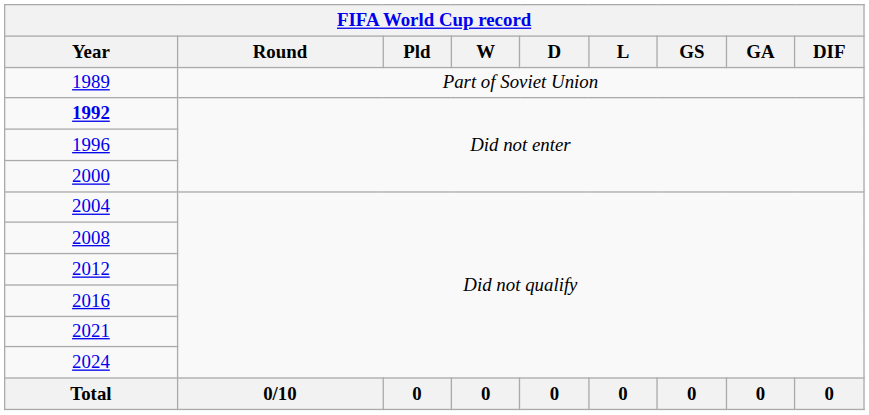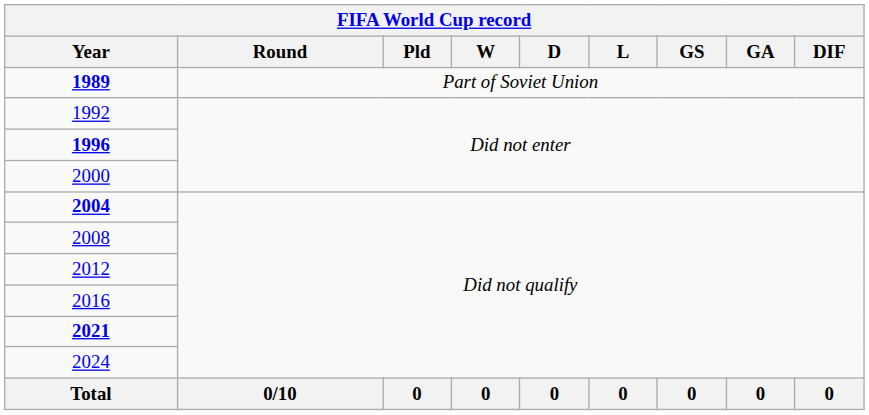(91, 82) normal -> (91, 82) bold
(91, 113) bold -> (91, 113) normal
(91, 144) normal -> (91, 144) bold
(91, 207) normal -> (91, 207) bold
(91, 331) normal -> (91, 331) bold
